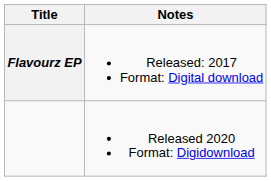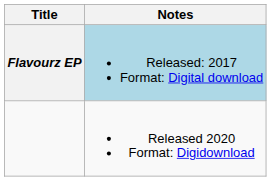(175, 70) no background -> (175, 70) lightblue background
